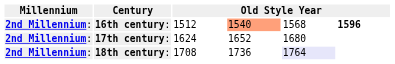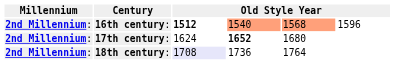(185, 25) normal -> (185, 25) bold
(294, 25) no background -> (294, 25) lightsalmon background
(349, 25) bold -> (349, 25) normal
(240, 39) normal -> (240, 39) bold
(185, 53) no background -> (185, 53) lavender background
(294, 53) lavender background -> (294, 53) no background
